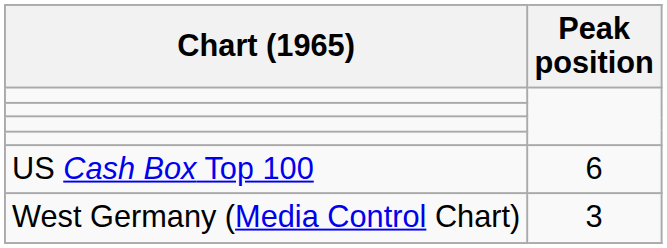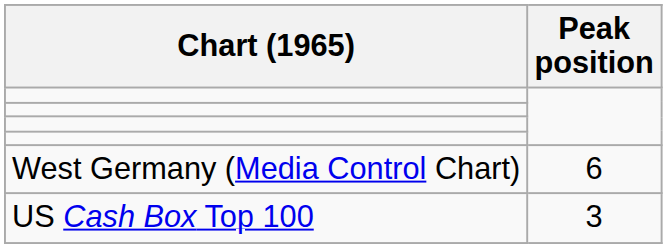(163, 168) US Cash Box Top 100 -> (266, 168) West Germany (Media Control Chart)
(266, 217) West Germany (Media Control Chart) -> (163, 217) US Cash Box Top 100
